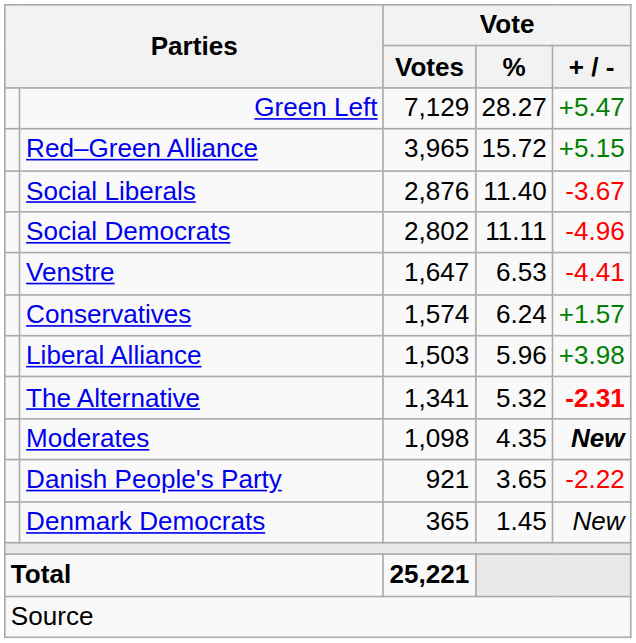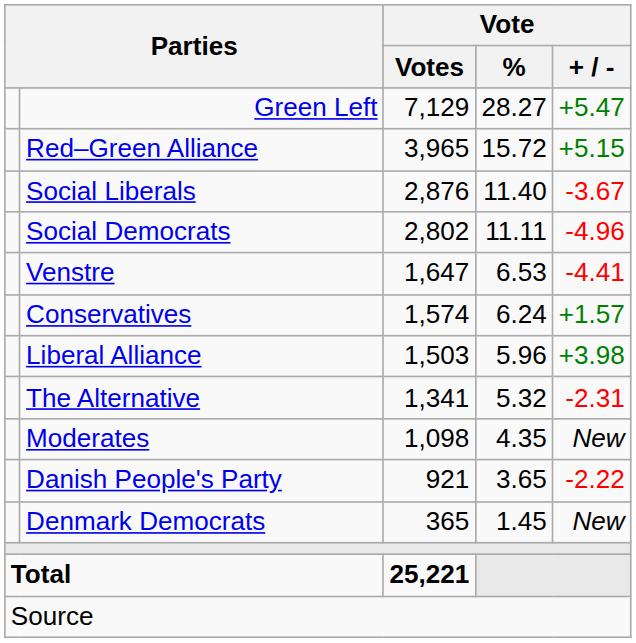(595, 397) bold -> (595, 397) normal
(598, 438) bold -> (599, 438) normal
